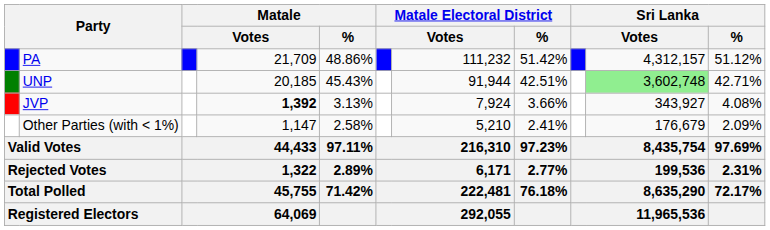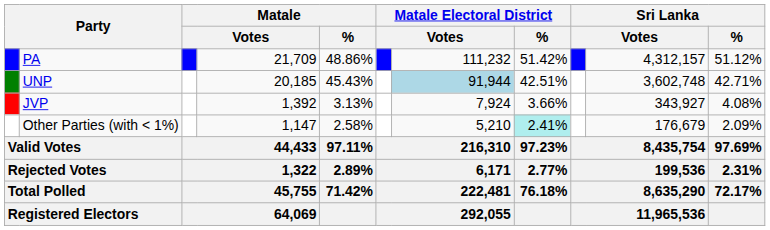(490, 81) no background -> (490, 81) lightblue background
(674, 81) lightgreen background -> (674, 81) no background
(299, 103) bold -> (299, 103) normal
(548, 125) no background -> (548, 125) paleturquoise background
